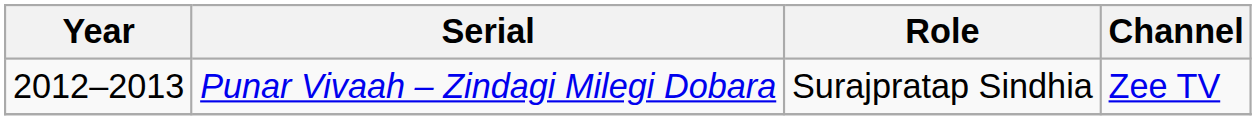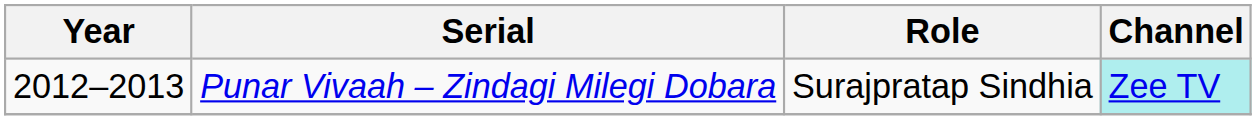(1164, 85) no background -> (1164, 85) paleturquoise background
